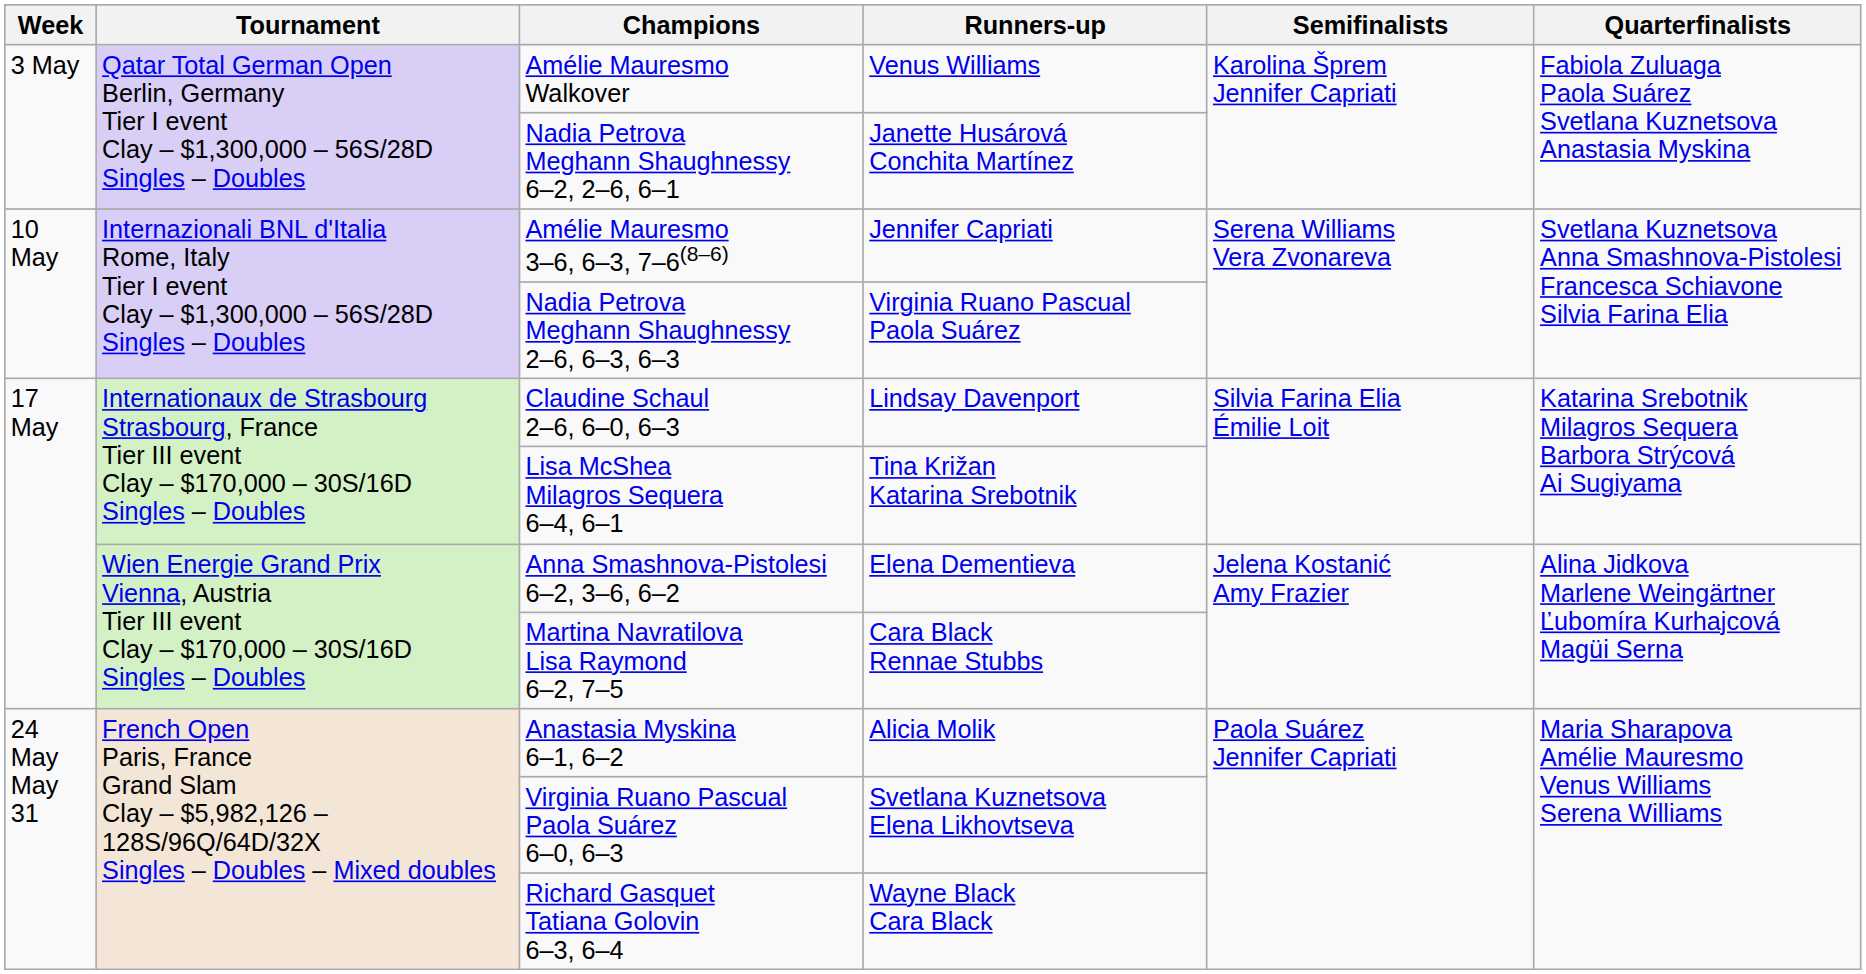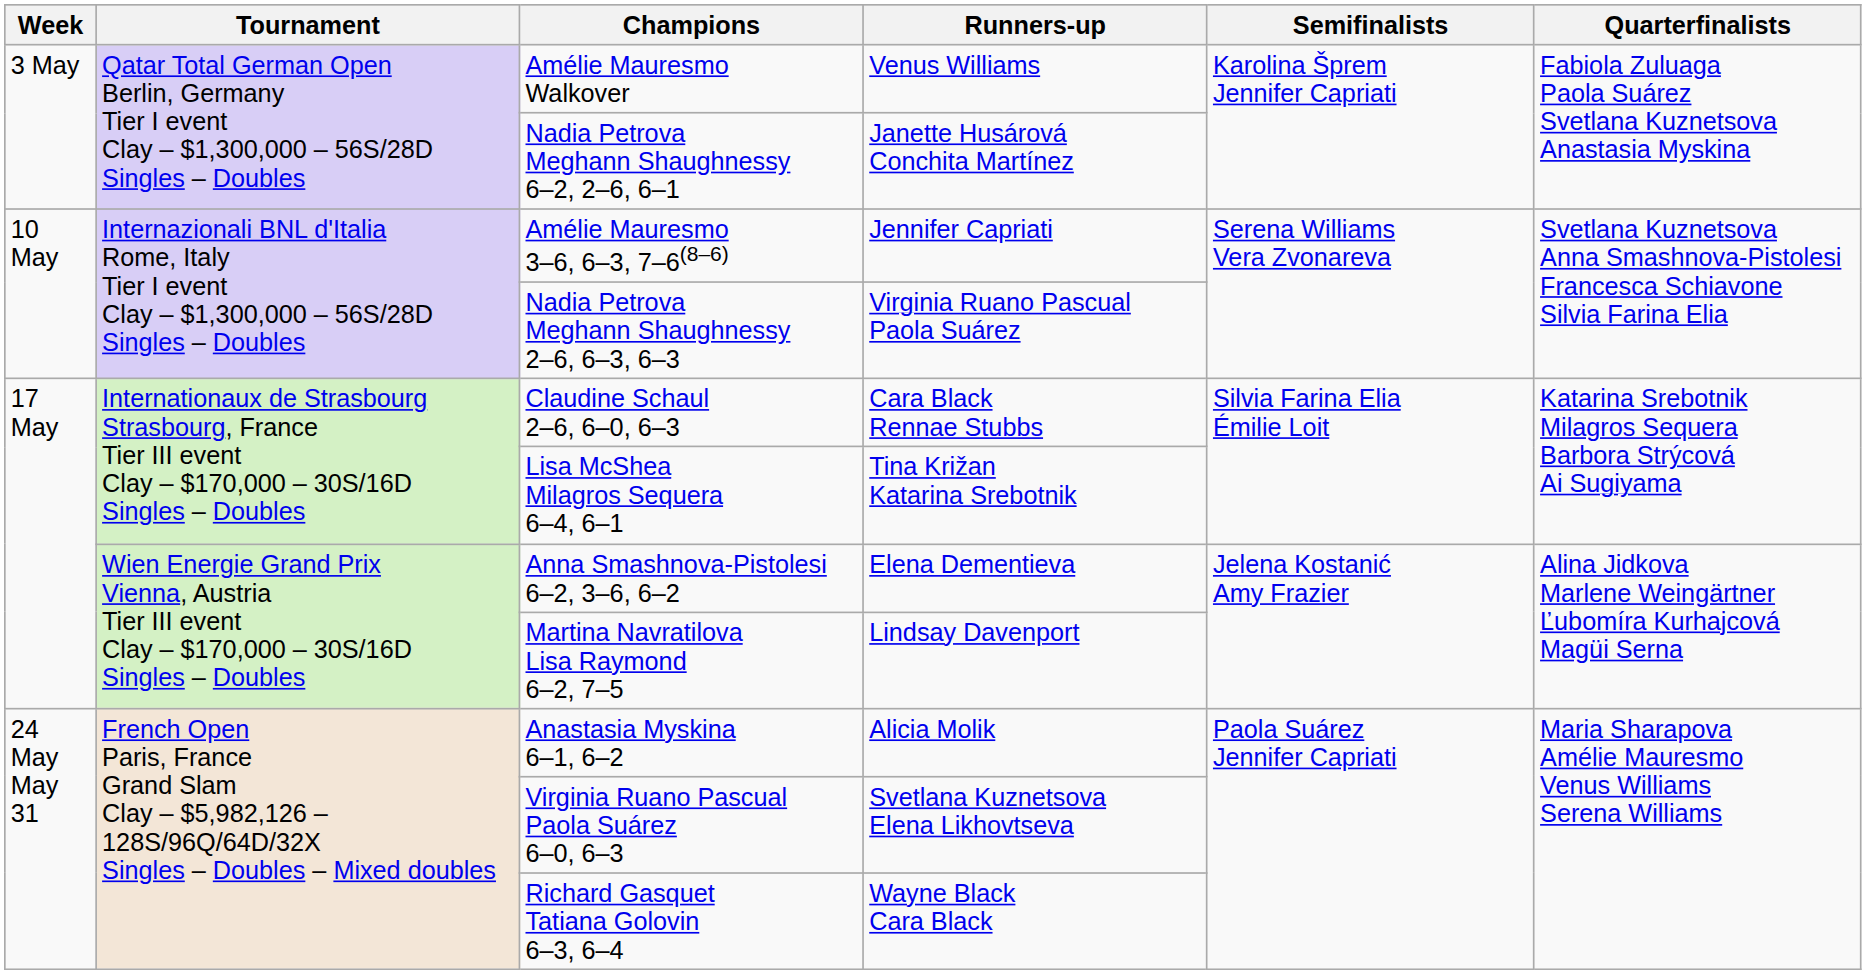(974, 399) Lindsay Davenport -> (956, 413) Cara Black Rennae Stubbs
(956, 646) Cara Black Rennae Stubbs -> (974, 632) Lindsay Davenport
